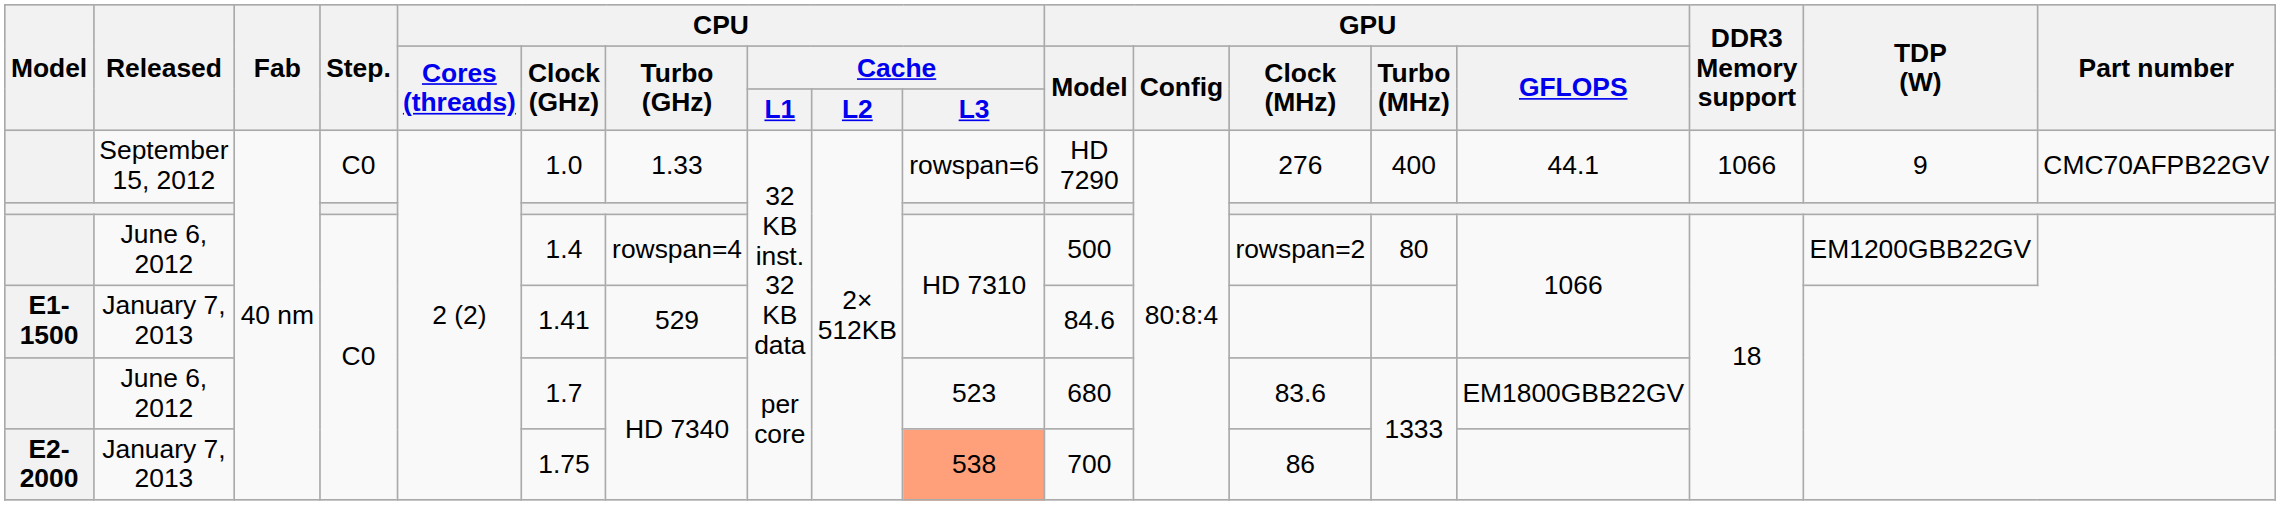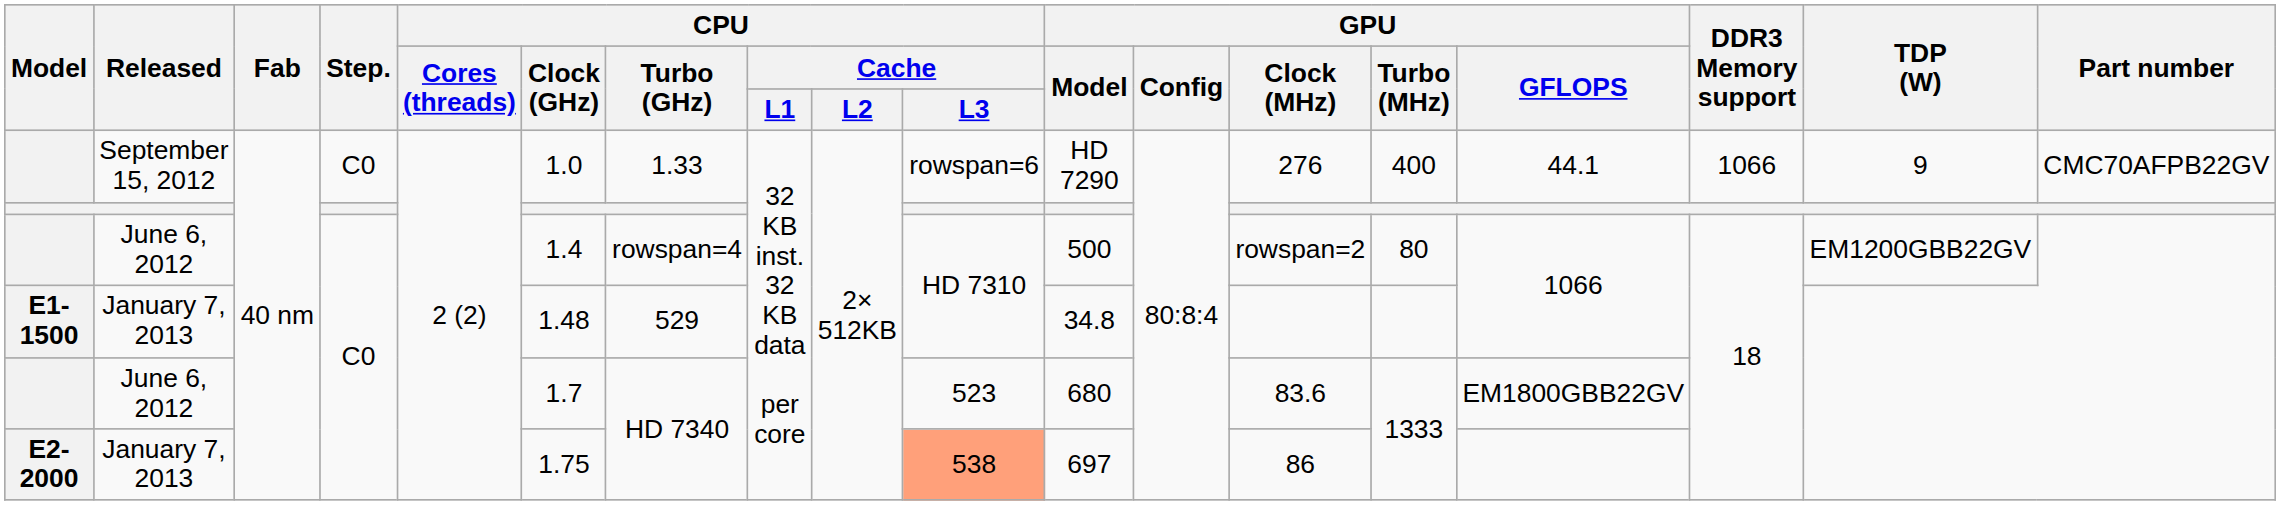(564, 321) 1.41 -> (564, 321) 1.48
(1089, 321) 84.6 -> (1089, 321) 34.8
(1089, 464) 700 -> (1089, 464) 697
